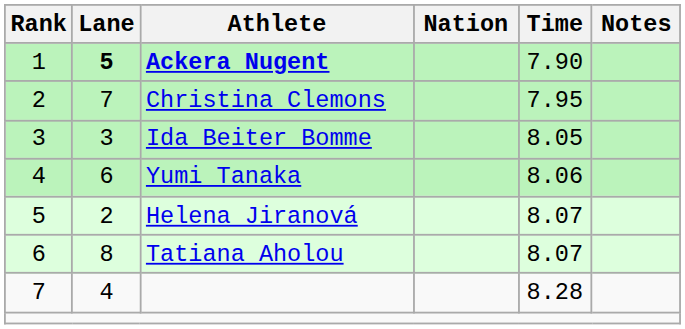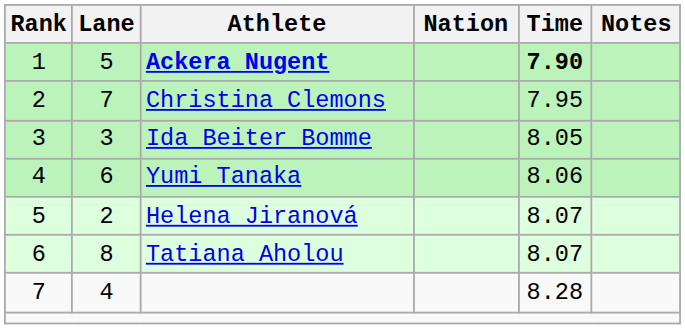(106, 62) bold -> (106, 62) normal
(555, 62) normal -> (555, 62) bold
